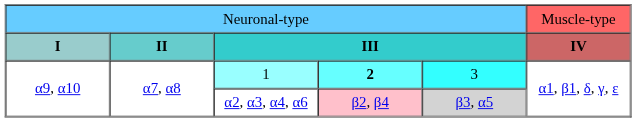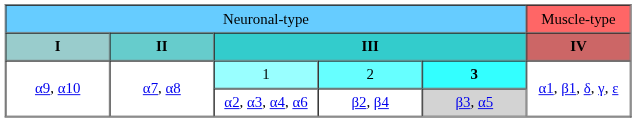(370, 74) bold -> (370, 74) normal
(474, 74) normal -> (474, 74) bold
(370, 102) pink background -> (370, 102) no background
